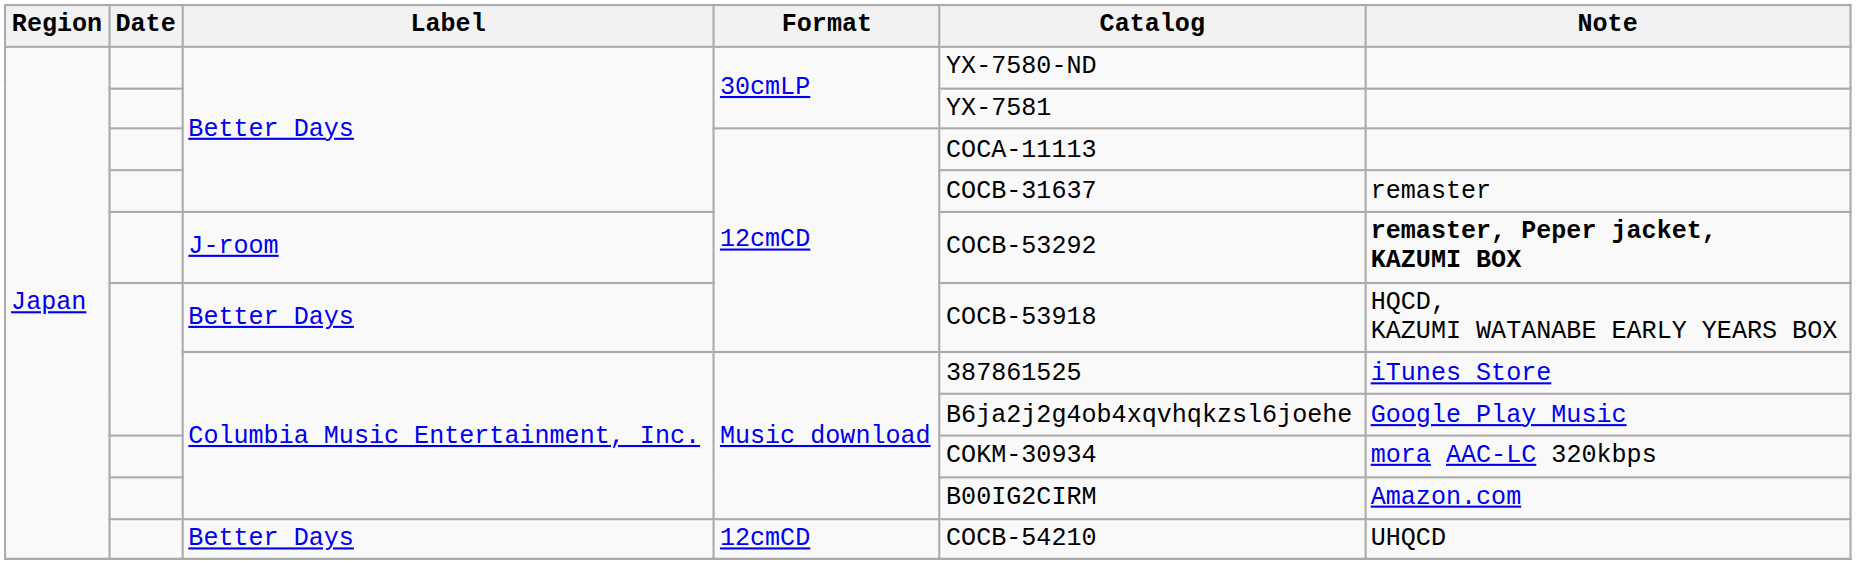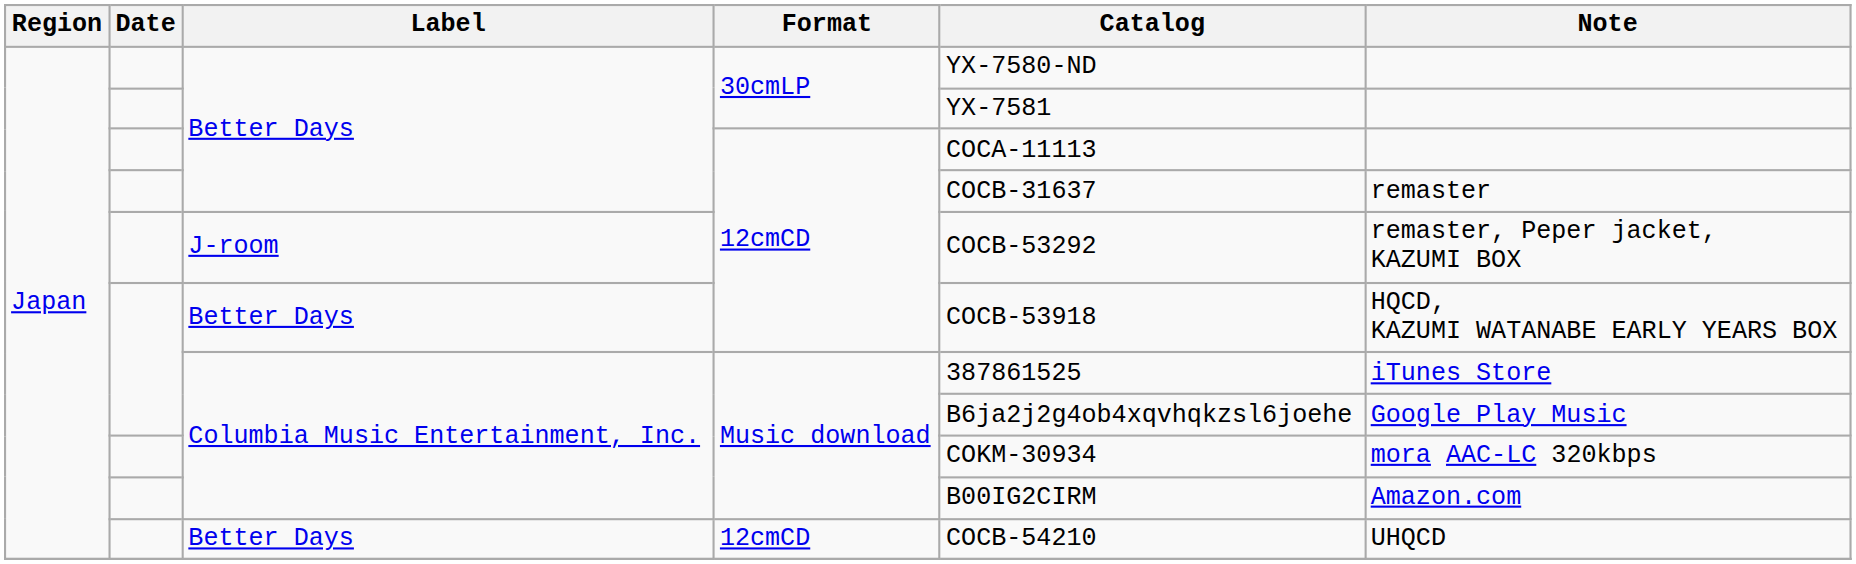(1544, 247) bold -> (1544, 247) normal
